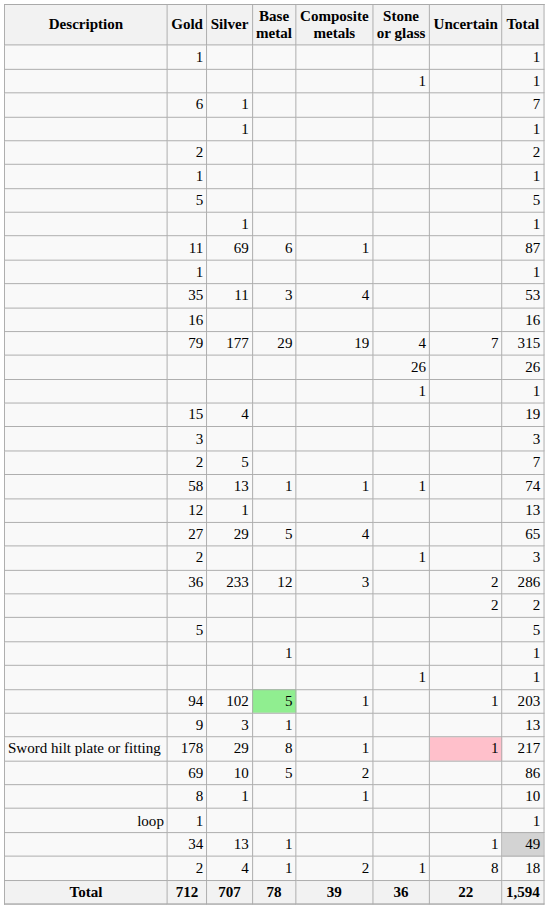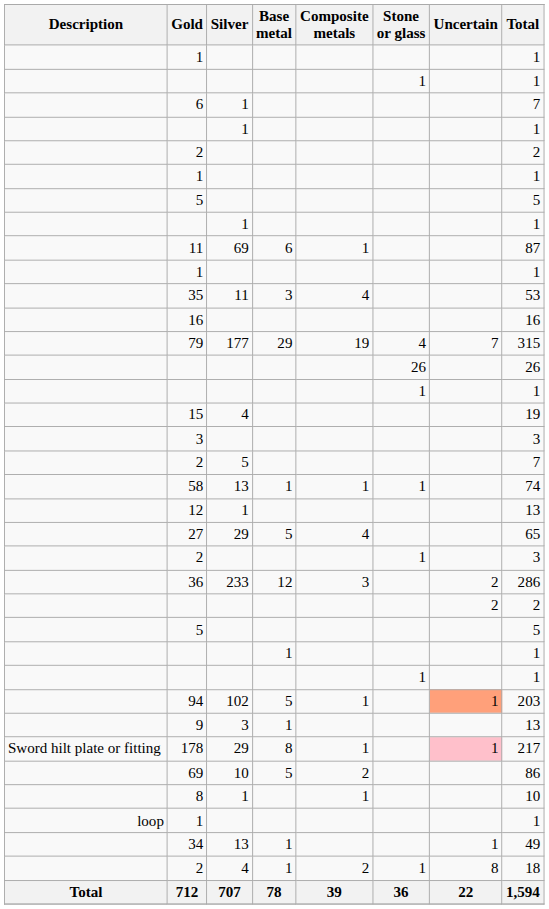(289, 701) lightgreen background -> (289, 701) no background
(495, 701) no background -> (495, 701) lightsalmon background
(533, 844) lightgrey background -> (533, 844) no background
